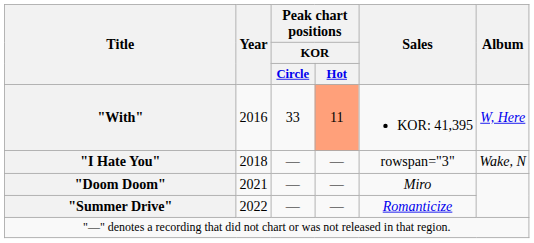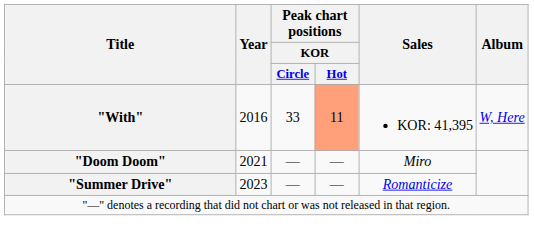- row: (120, 161)
(254, 206) 2022 -> (254, 184) 2023
